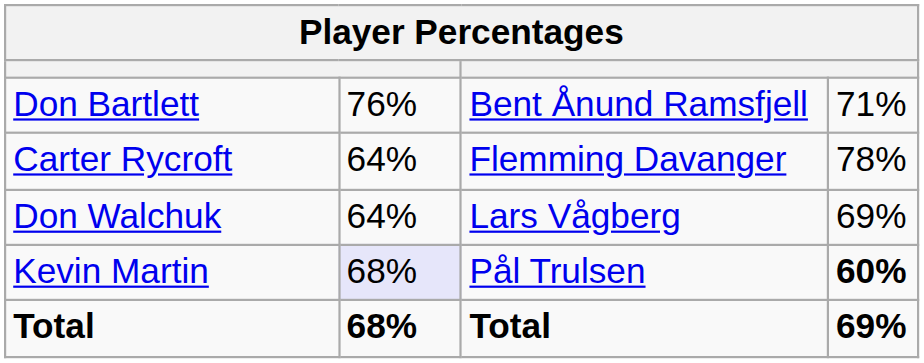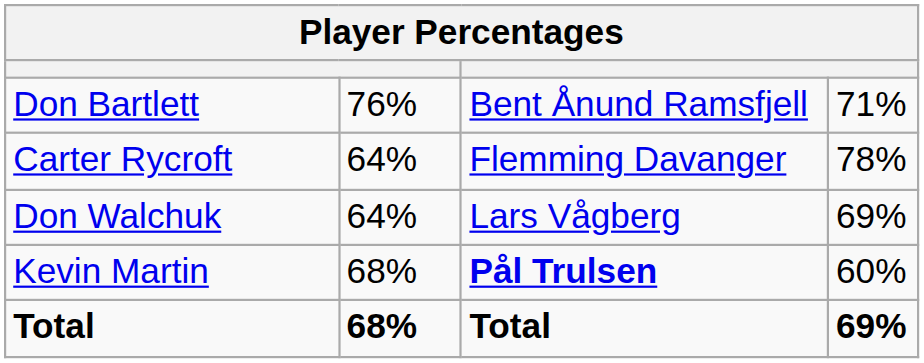(382, 271) lavender background -> (382, 271) no background
(557, 271) normal -> (563, 271) bold
(871, 271) bold -> (871, 271) normal
